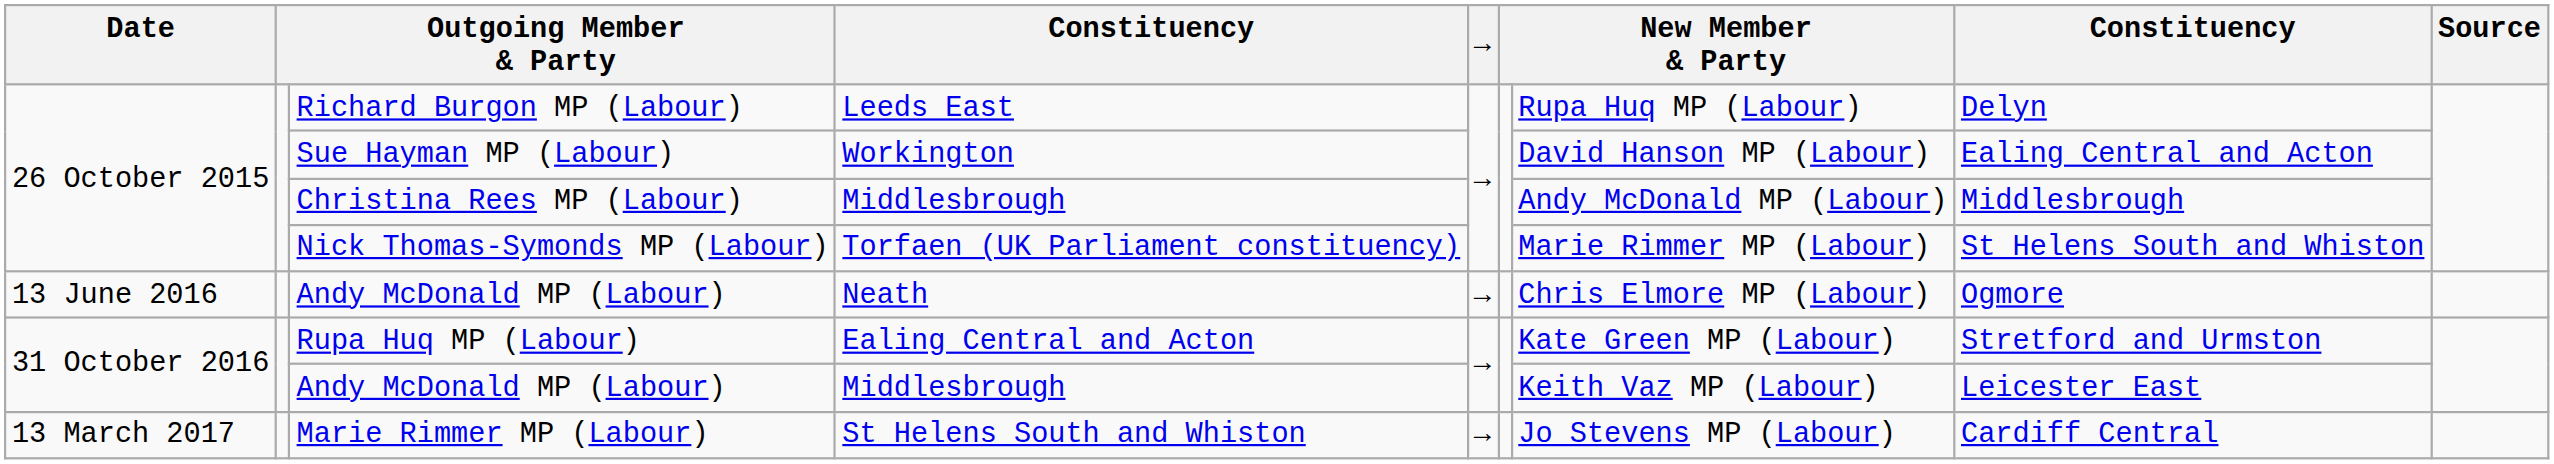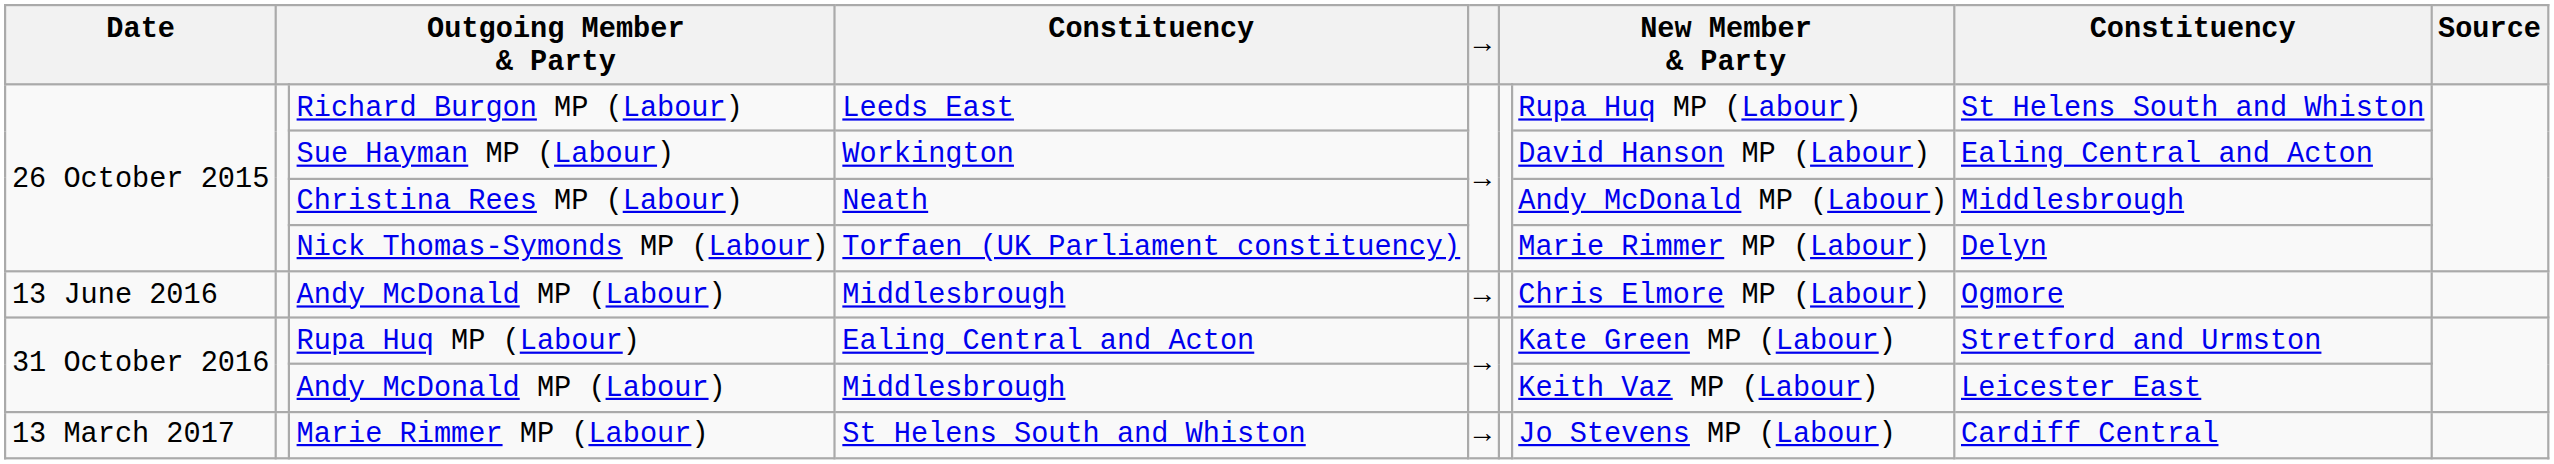(2004, 108) Delyn -> (2193, 108) St Helens South and Whiston
(954, 201) Middlesbrough -> (885, 201) Neath
(2193, 248) St Helens South and Whiston -> (2004, 248) Delyn
(885, 294) Neath -> (954, 294) Middlesbrough
